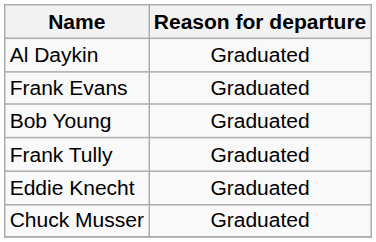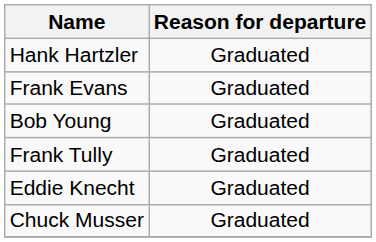+ row: (74, 55)
- row: (54, 55)
